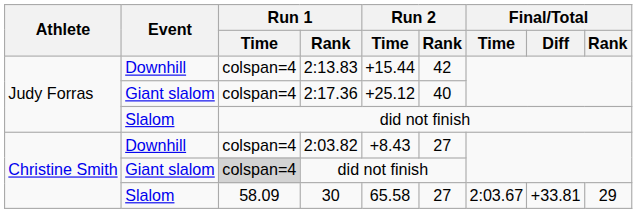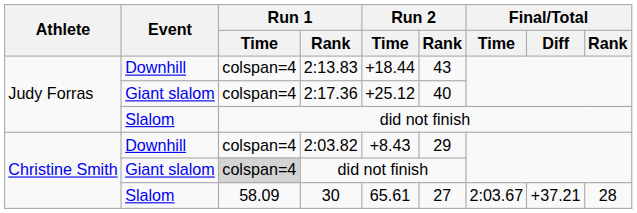(390, 69) +15.44 -> (390, 69) +18.44
(442, 69) 42 -> (442, 69) 43
(442, 145) 27 -> (442, 145) 29
(390, 196) 65.58 -> (390, 196) 65.61
(556, 196) +33.81 -> (556, 196) +37.21
(608, 196) 29 -> (608, 196) 28
